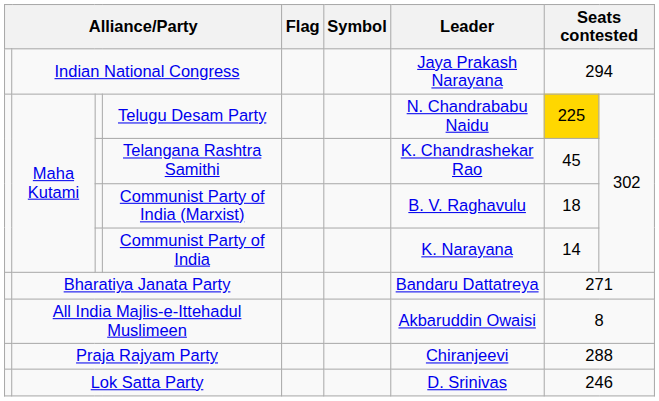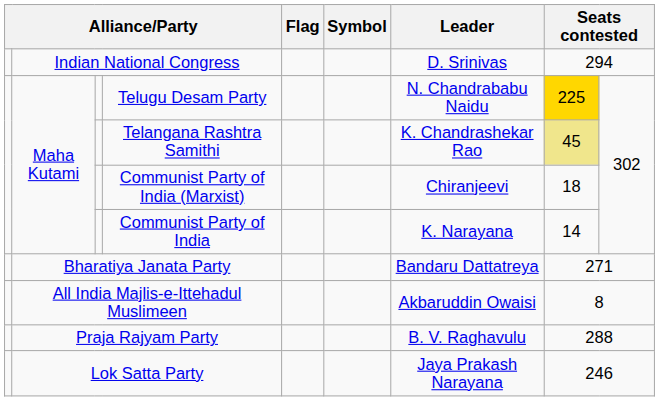(467, 71) Jaya Prakash Narayana -> (467, 62) D. Srinivas
(571, 160) no background -> (571, 142) khaki background
(467, 205) B. V. Raghavulu -> (467, 187) Chiranjeevi
(467, 356) Chiranjeevi -> (467, 337) B. V. Raghavulu
(467, 382) D. Srinivas -> (467, 373) Jaya Prakash Narayana
